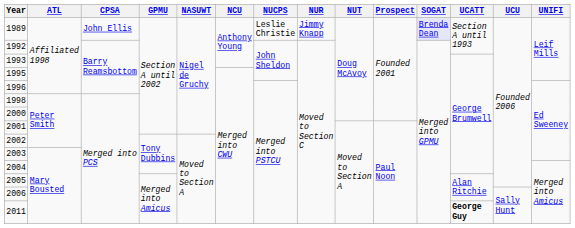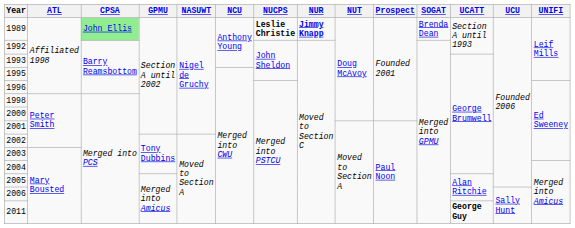(107, 29) no background -> (107, 29) lightgreen background
(275, 29) normal -> (275, 29) bold
(311, 29) normal -> (311, 29) bold
(434, 29) lavender background -> (434, 29) no background
